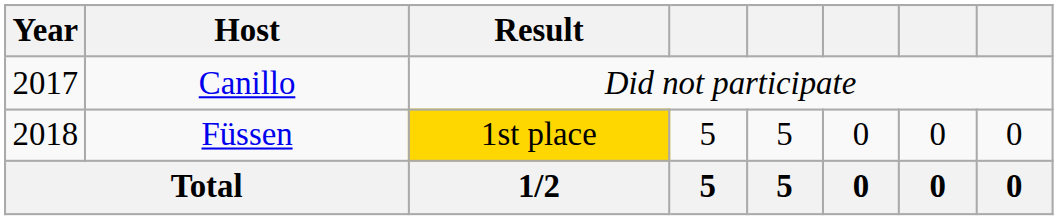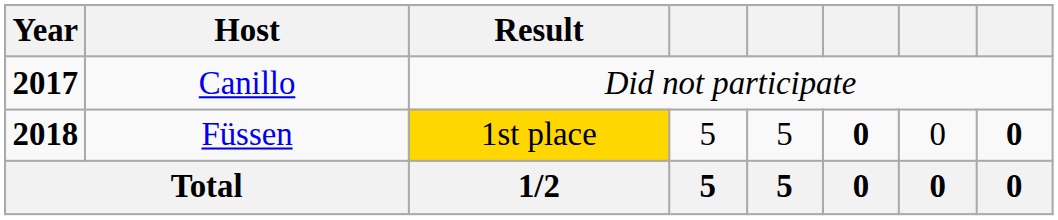(45, 82) normal -> (45, 82) bold
(45, 134) normal -> (45, 134) bold
(861, 134) normal -> (861, 134) bold
(1014, 134) normal -> (1014, 134) bold
